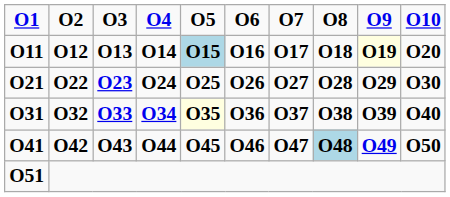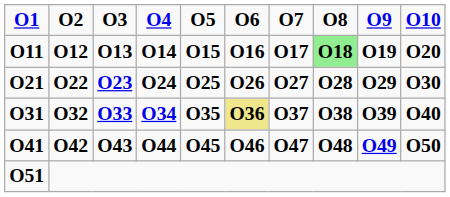(203, 51) lightblue background -> (203, 51) no background
(335, 51) no background -> (335, 51) lightgreen background
(379, 51) lightyellow background -> (379, 51) no background
(203, 113) lightyellow background -> (203, 113) no background
(247, 113) no background -> (247, 113) khaki background
(335, 144) lightblue background -> (335, 144) no background
